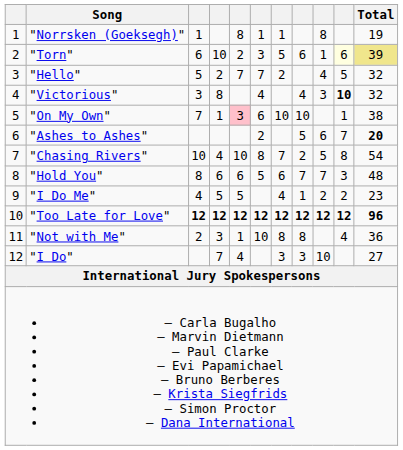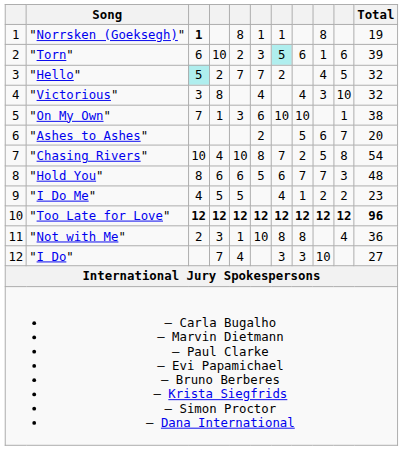(199, 35) normal -> (199, 35) bold
(282, 55) no background -> (282, 55) paleturquoise background
(344, 55) lightyellow background -> (344, 55) no background
(376, 55) khaki background -> (376, 55) no background
(199, 75) no background -> (199, 75) paleturquoise background
(344, 95) bold -> (344, 95) normal
(240, 115) pink background -> (240, 115) no background
(376, 135) bold -> (376, 135) normal
